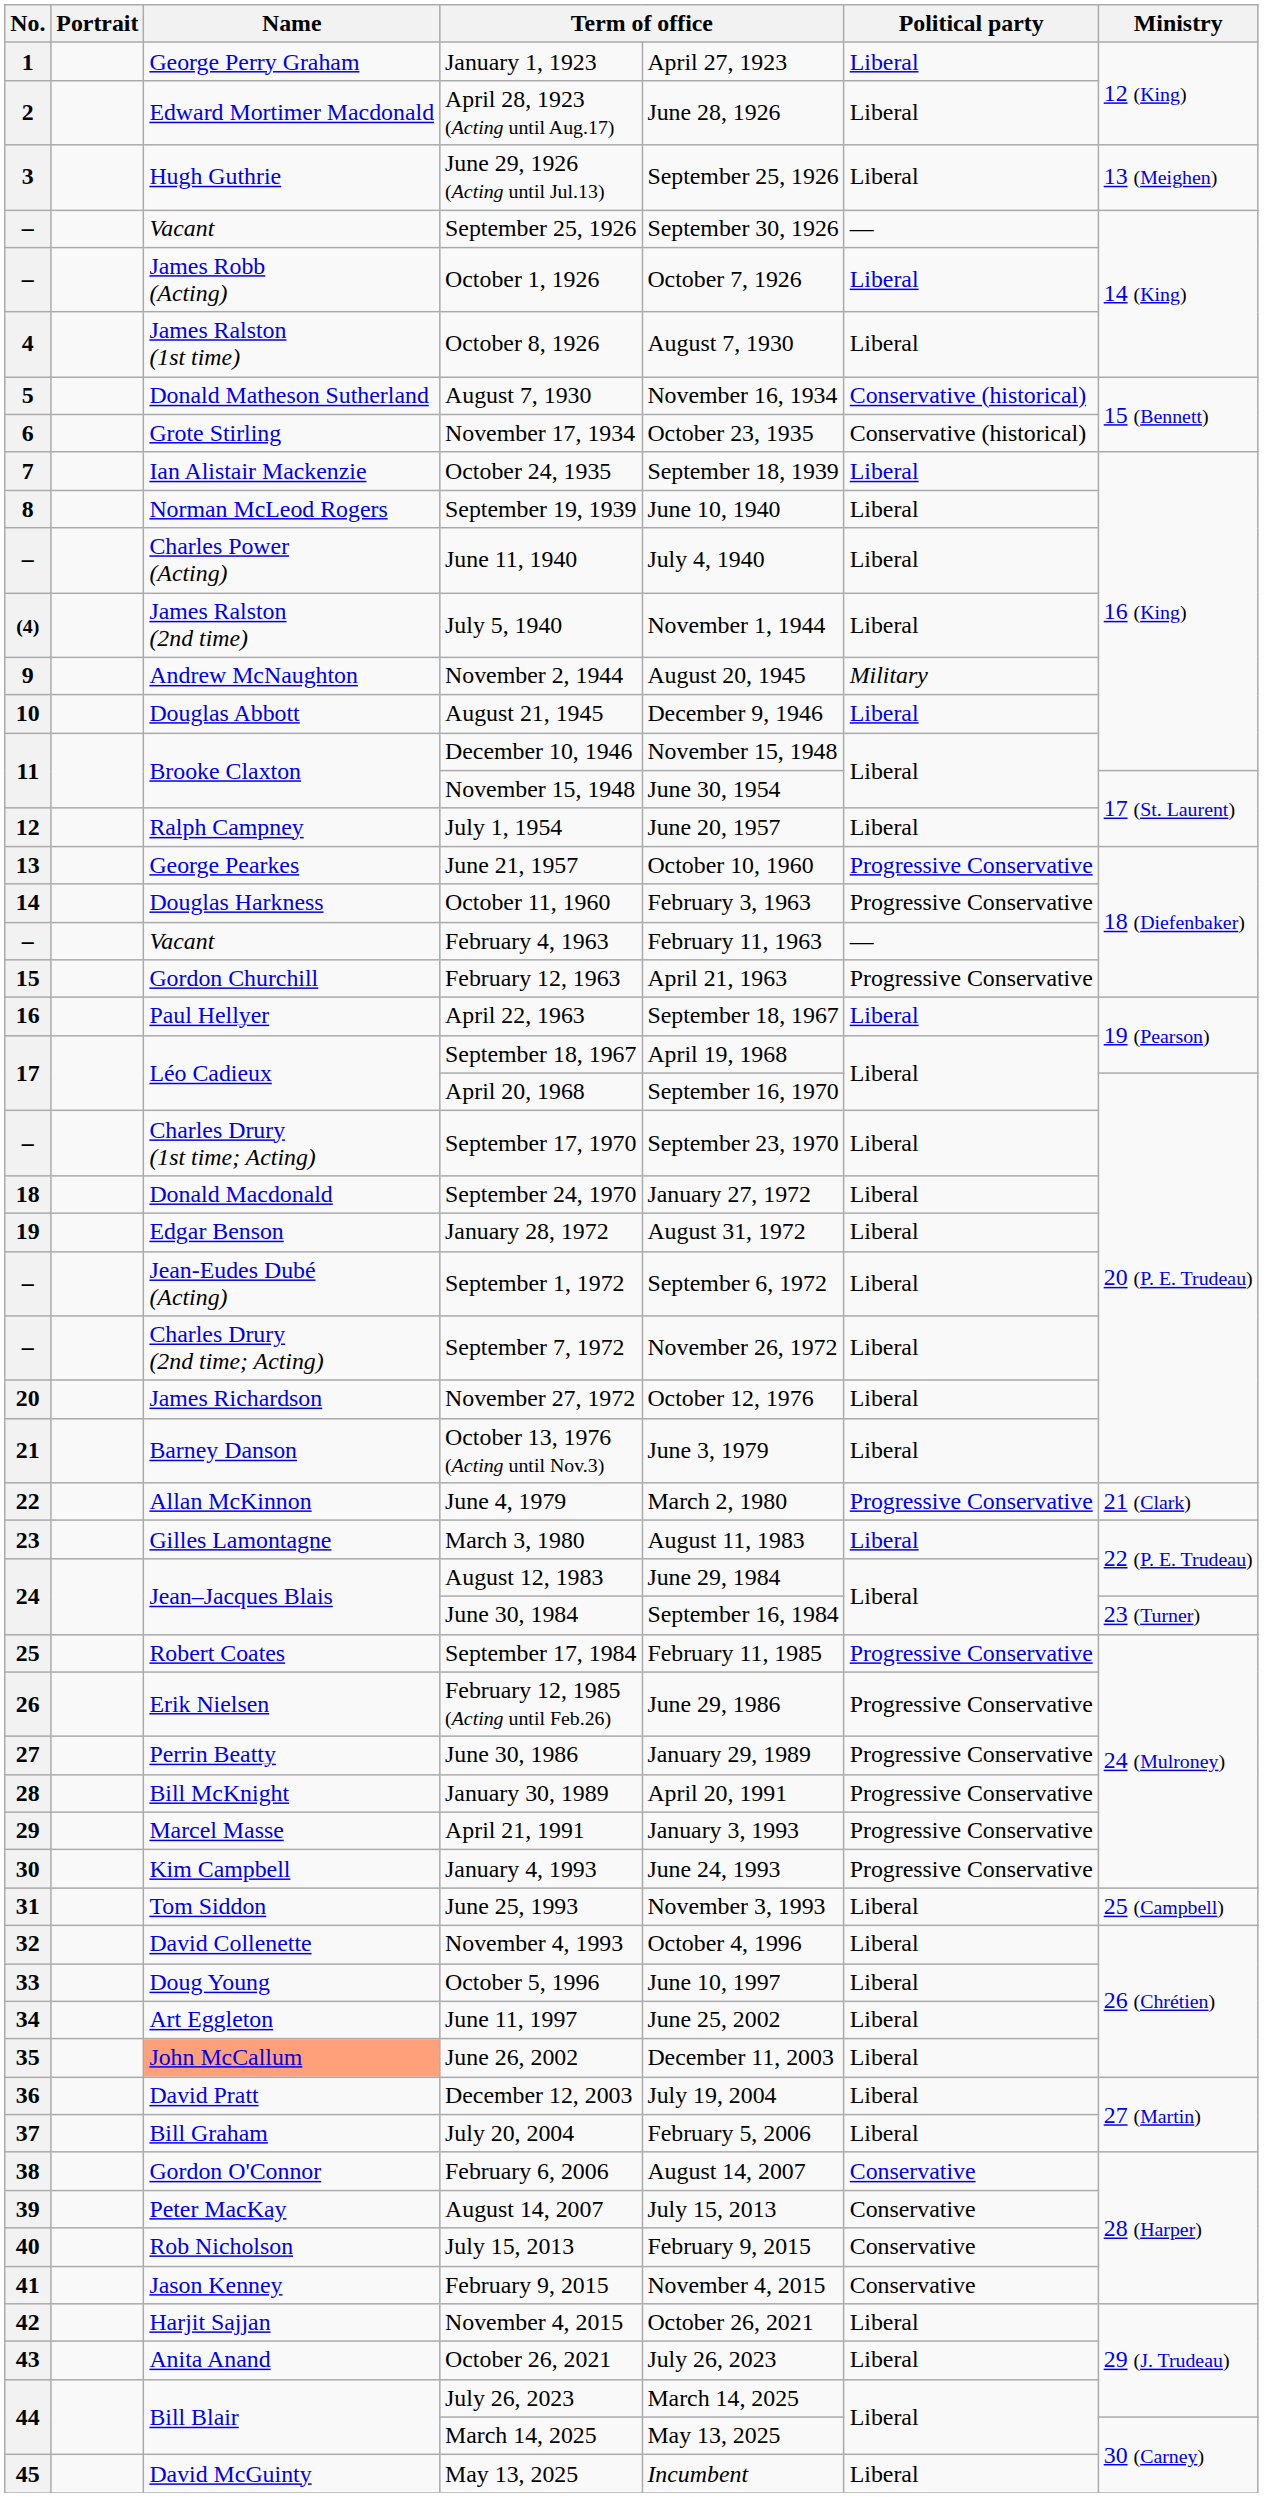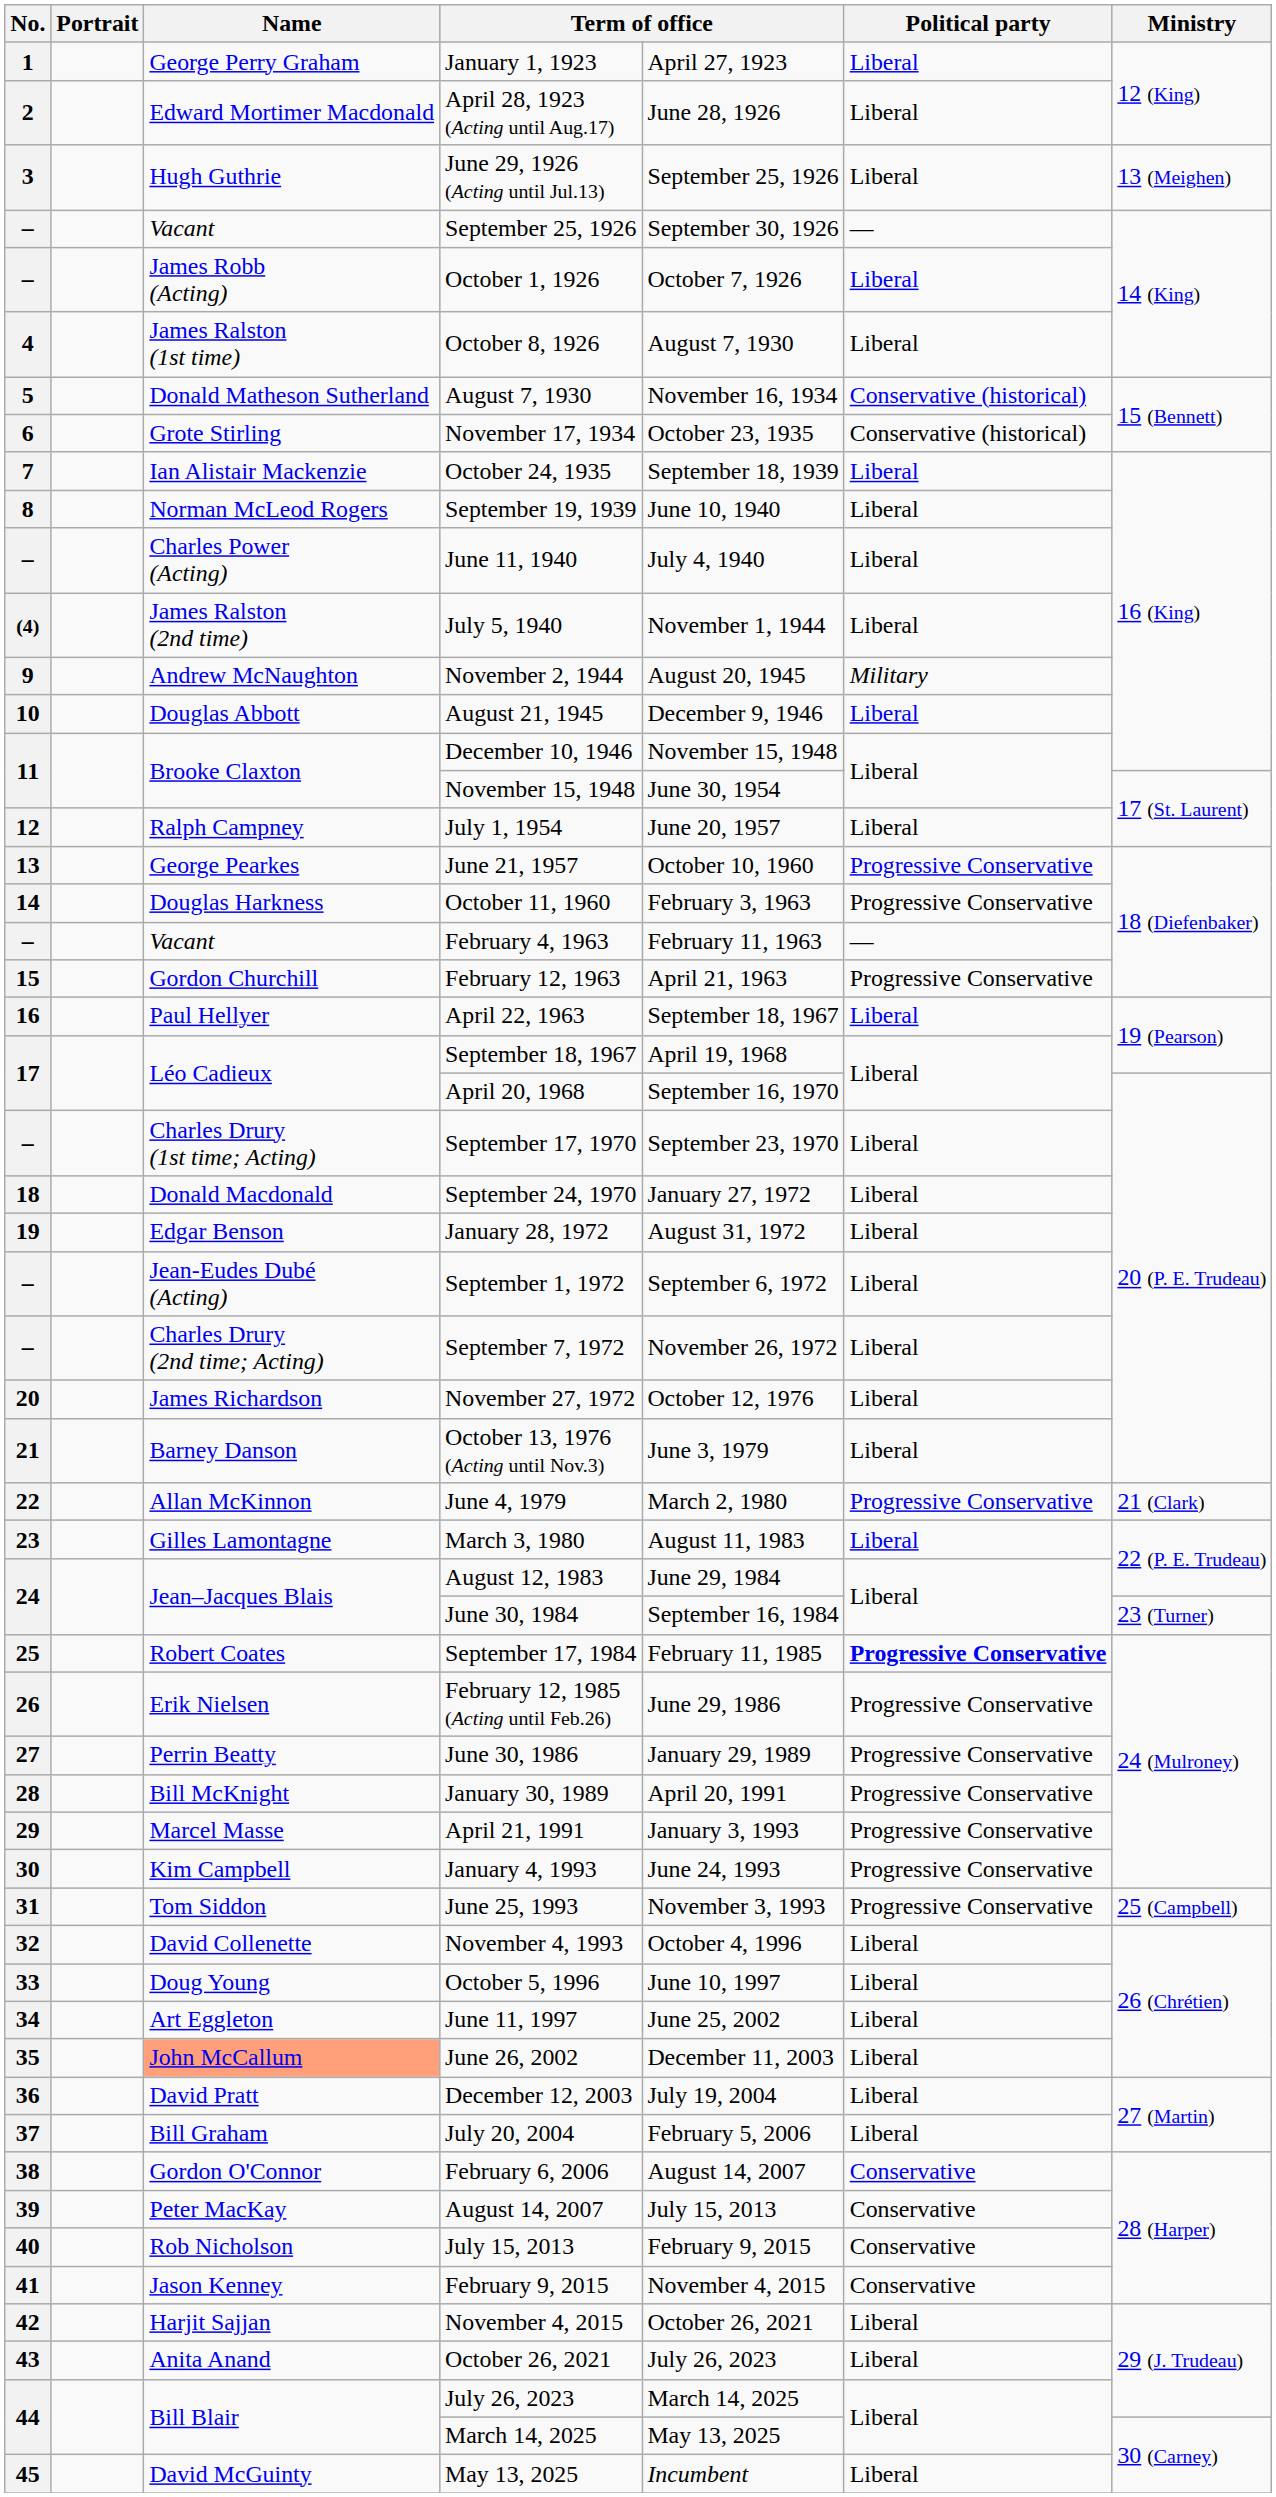(971, 1652) normal -> (978, 1652) bold
(884, 1906) Liberal -> (971, 1906) Progressive Conservative
